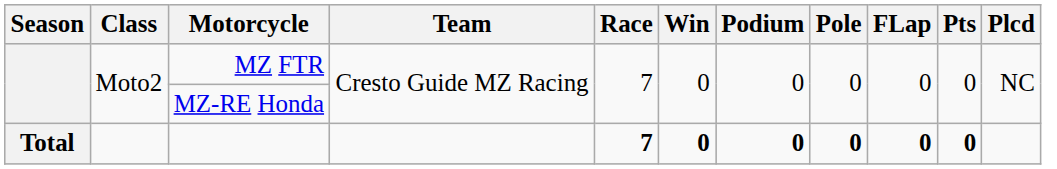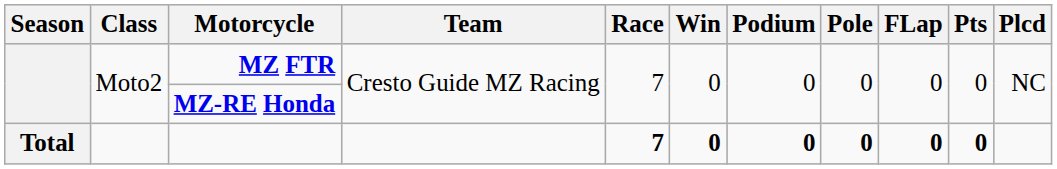(279, 63) normal -> (287, 63) bold
(249, 103) normal -> (254, 103) bold
